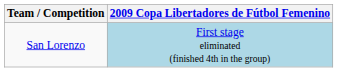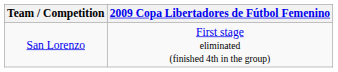(220, 44) lightblue background -> (220, 44) no background
